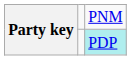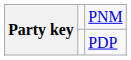(103, 42) paleturquoise background -> (103, 42) no background
